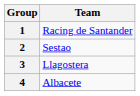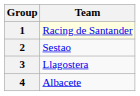(88, 30) no background -> (88, 30) lightyellow background
